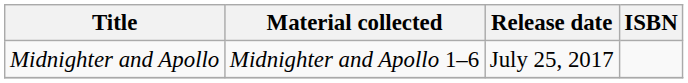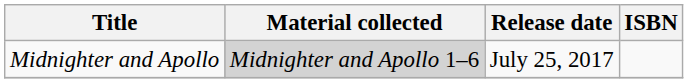(355, 58) no background -> (355, 58) lightgrey background
